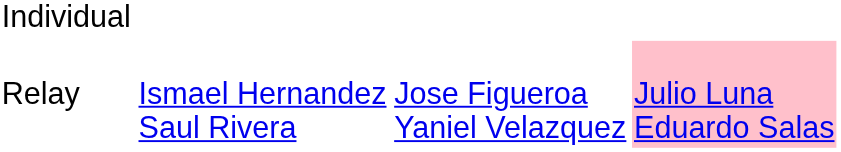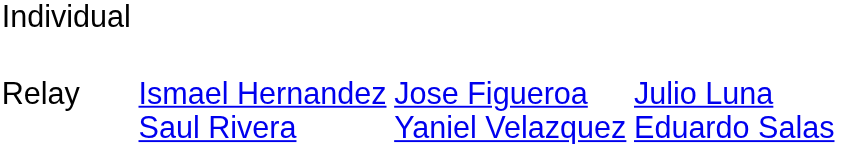(734, 111) pink background -> (734, 111) no background
